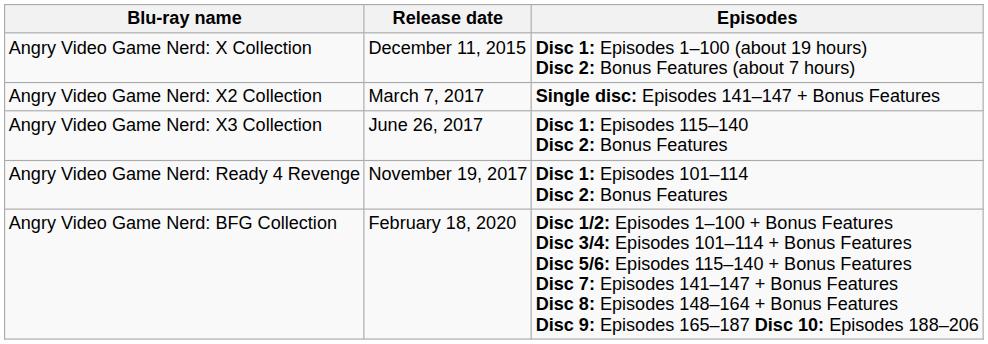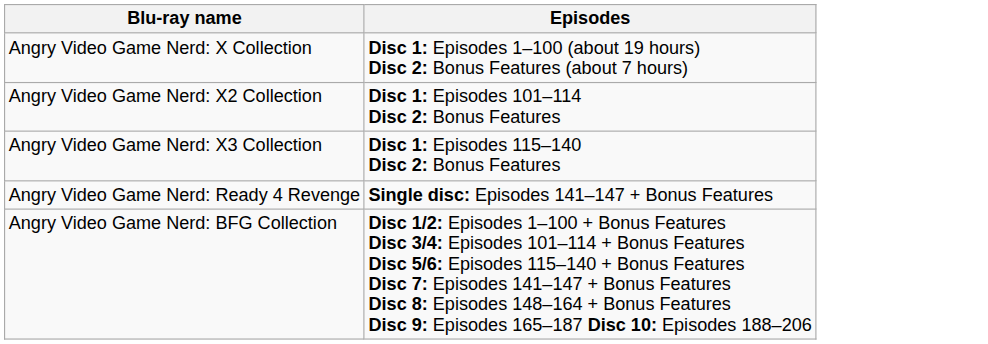- column: (448, 18)
(738, 96) Single disc: Episodes 141–147 + Bonus Features -> (475, 106) Disc 1: Episodes 101–114 Disc 2: Bonus Features
(642, 184) Disc 1: Episodes 101–114 Disc 2: Bonus Features -> (571, 194) Single disc: Episodes 141–147 + Bonus Features
